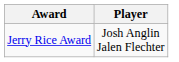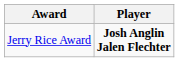(131, 40) normal -> (134, 40) bold
